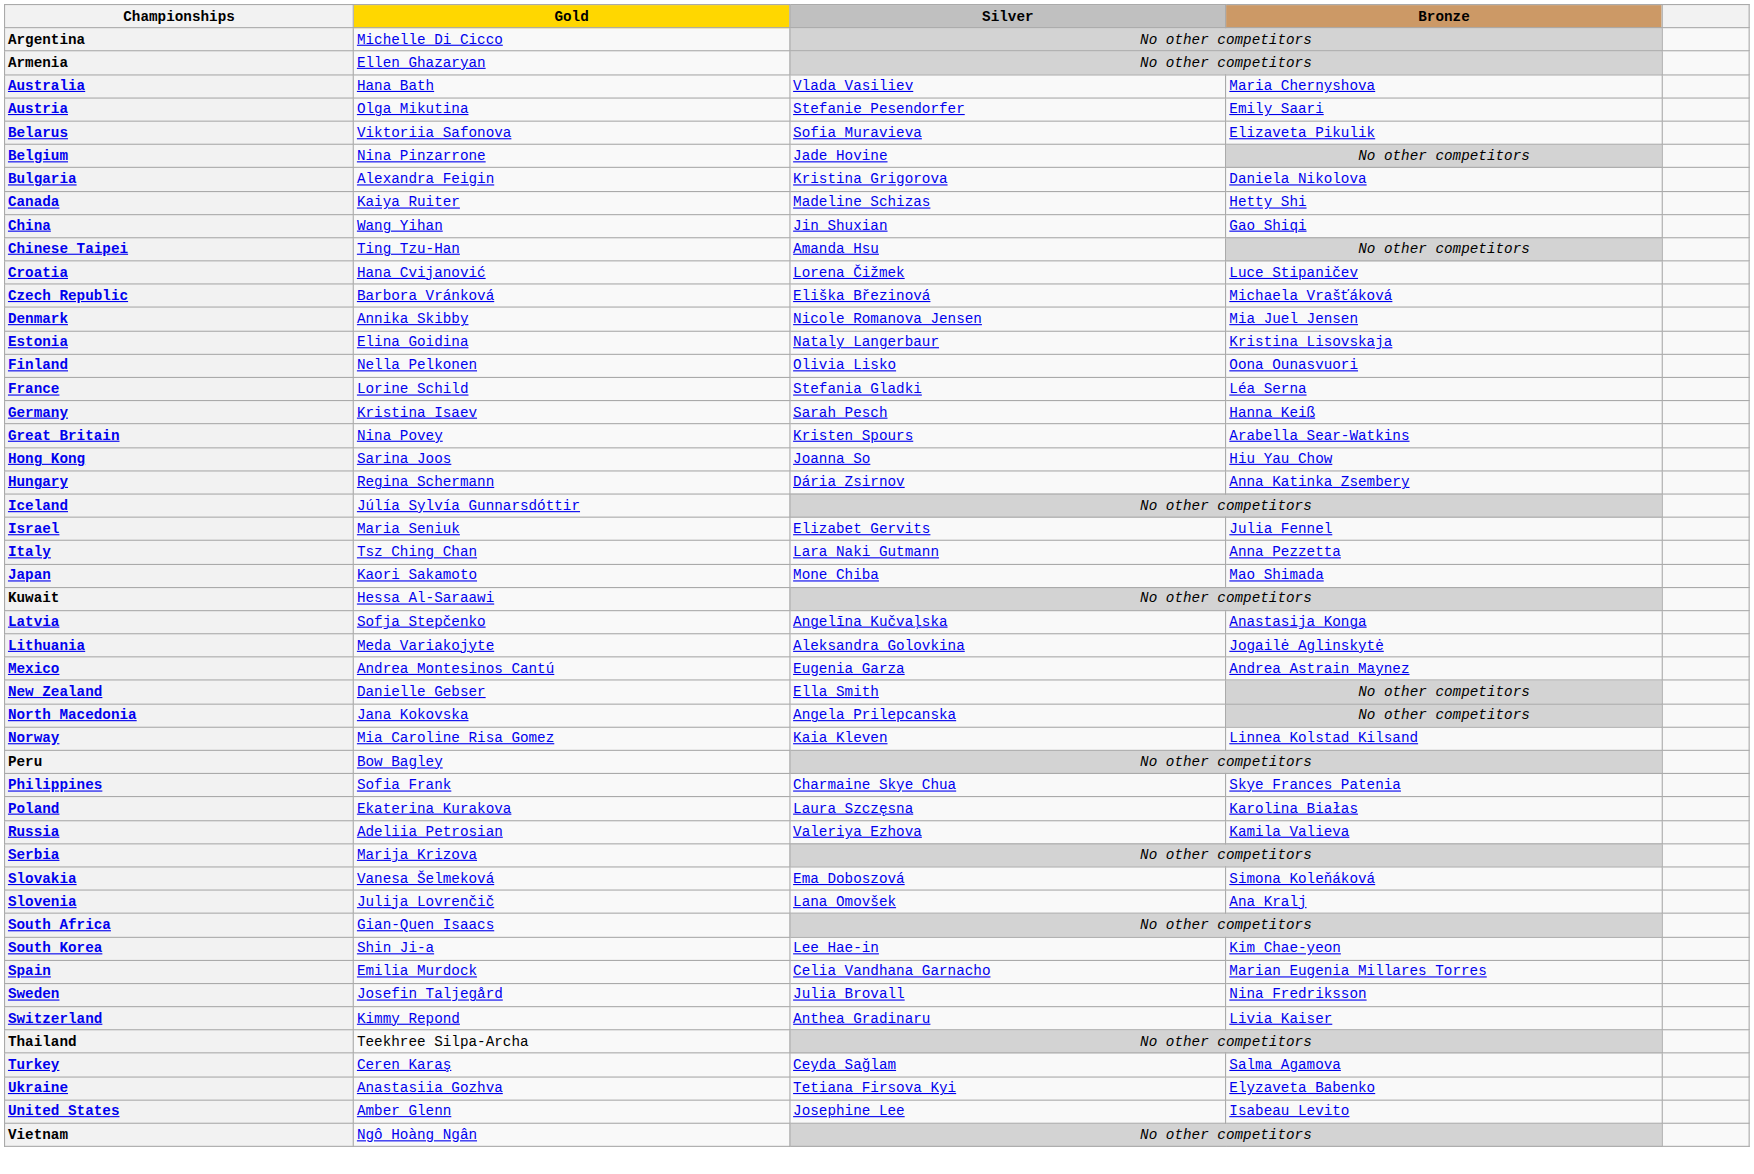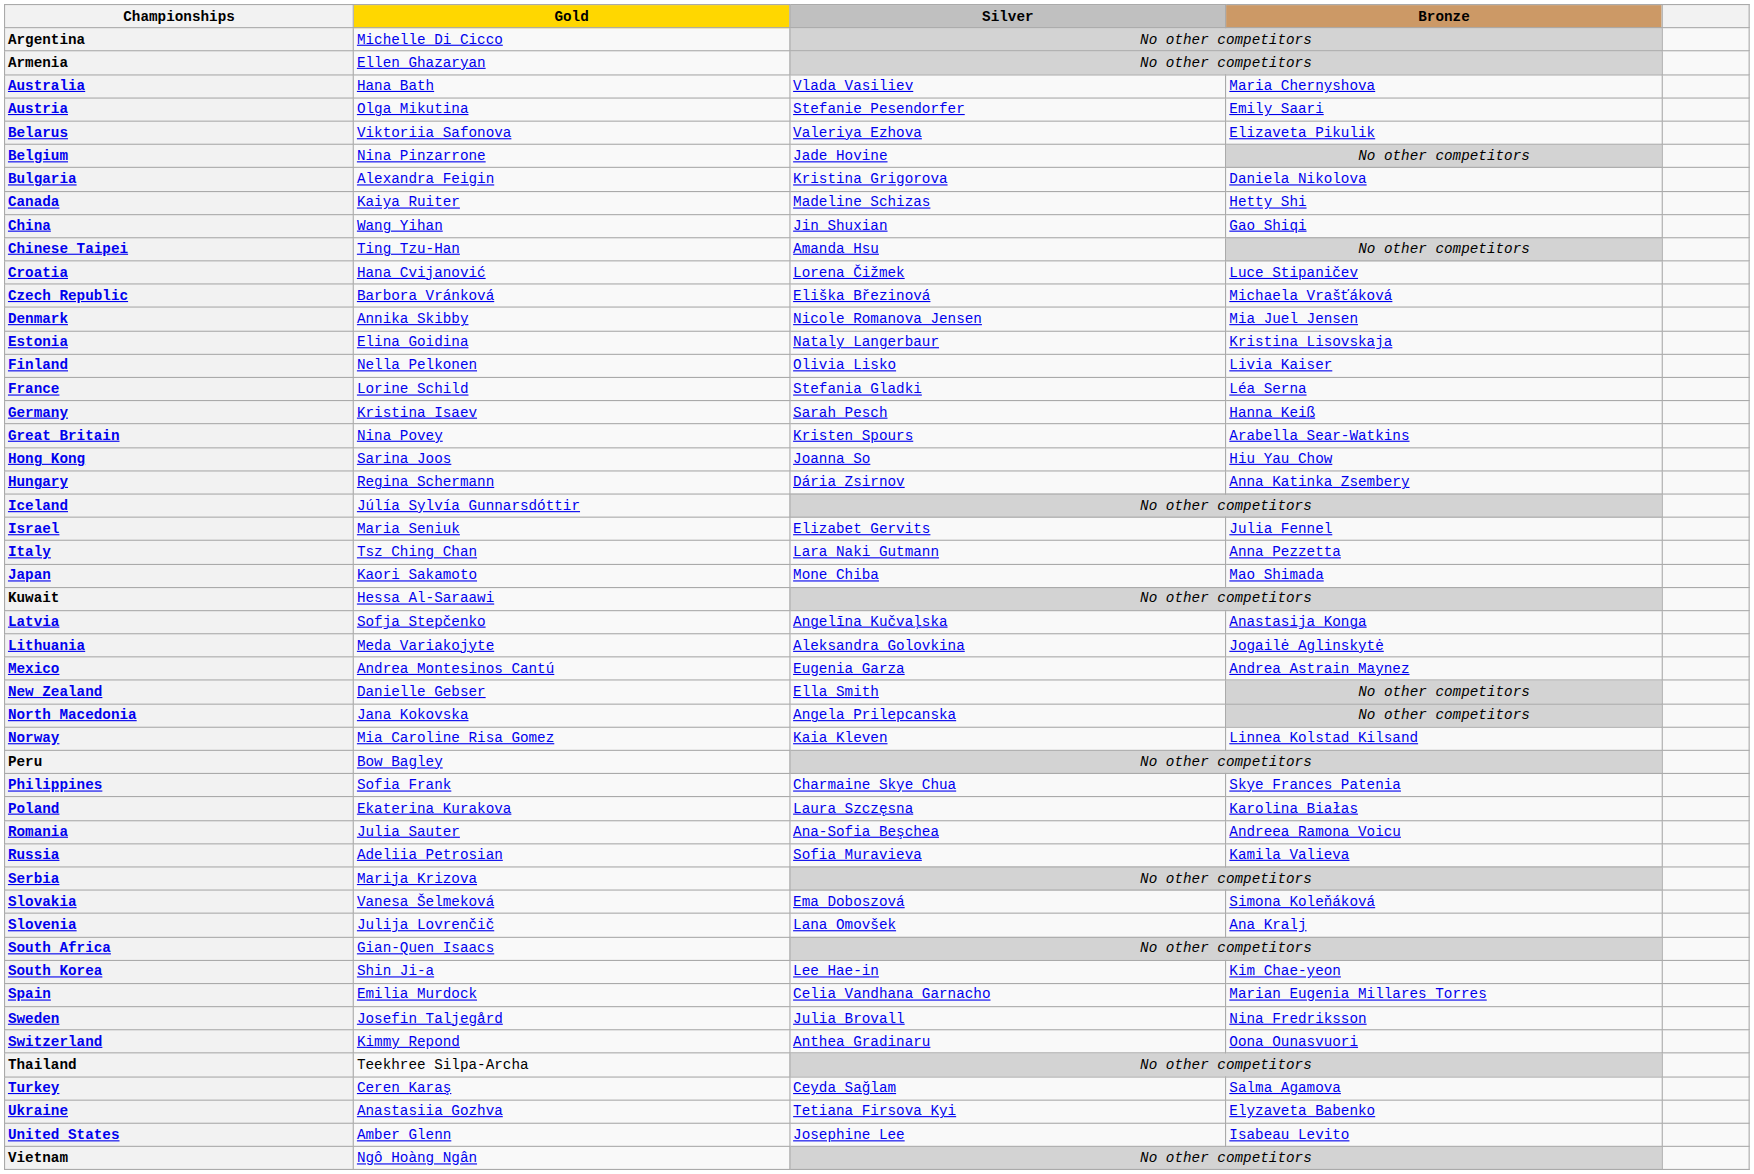(857, 133) Sofia Muravieva -> (857, 133) Valeriya Ezhova
(1294, 366) Oona Ounasvuori -> (1281, 366) Livia Kaiser
+ row: (38, 832)
(857, 832) Valeriya Ezhova -> (857, 855) Sofia Muravieva
(1281, 1018) Livia Kaiser -> (1294, 1042) Oona Ounasvuori
